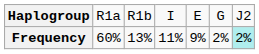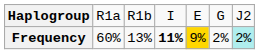(171, 38) normal -> (171, 38) bold
(198, 38) no background -> (198, 38) gold background
